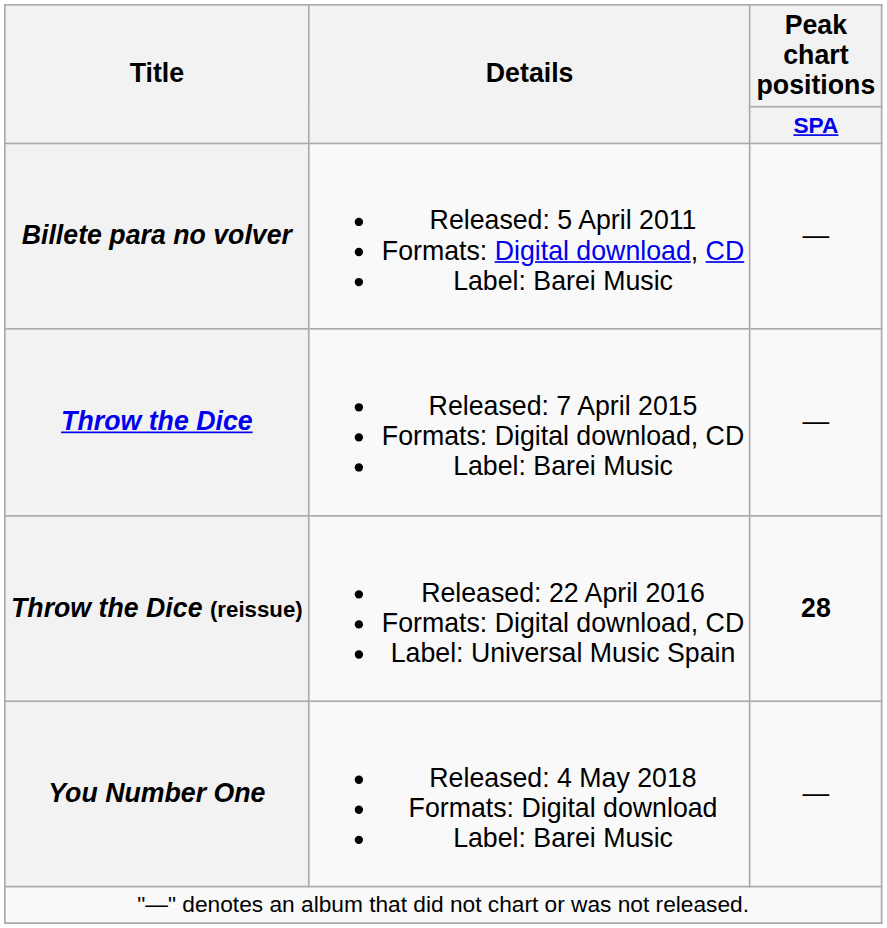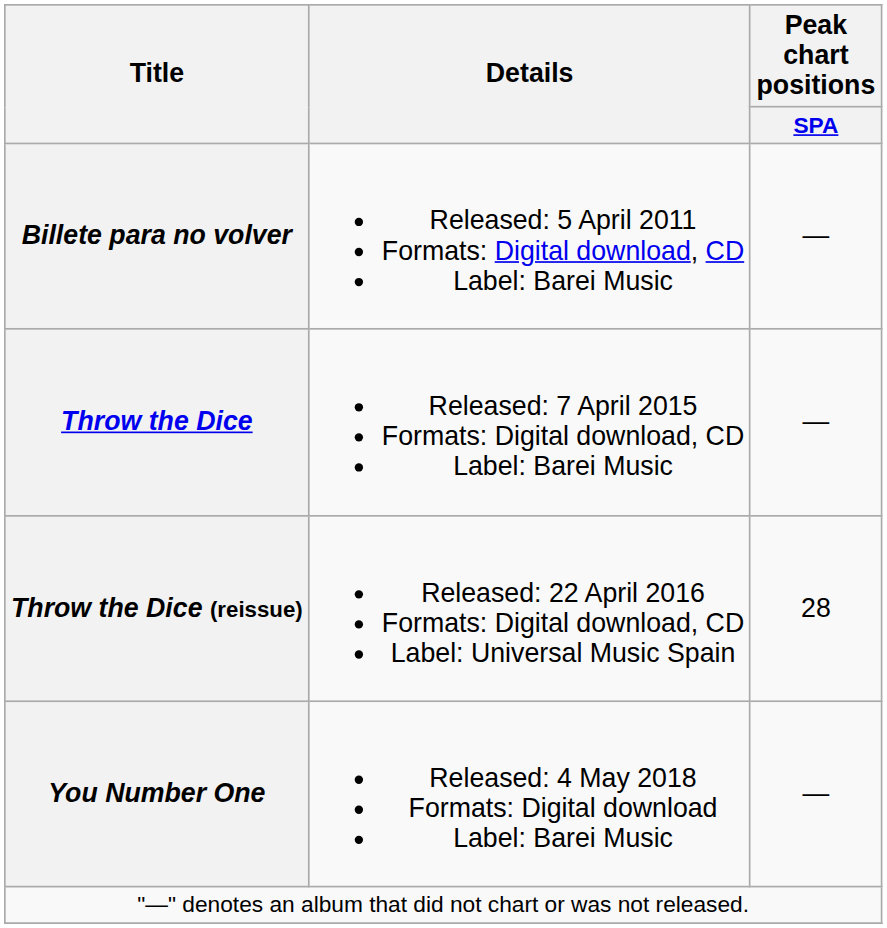(816, 607) bold -> (816, 607) normal
